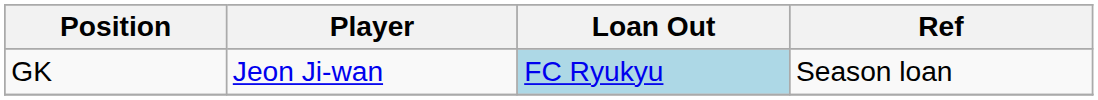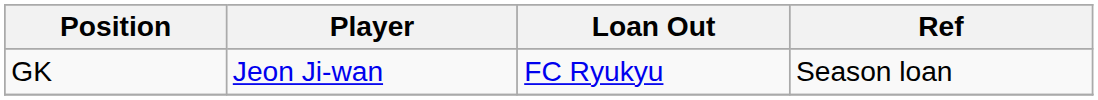(594, 71) lightblue background -> (594, 71) no background
